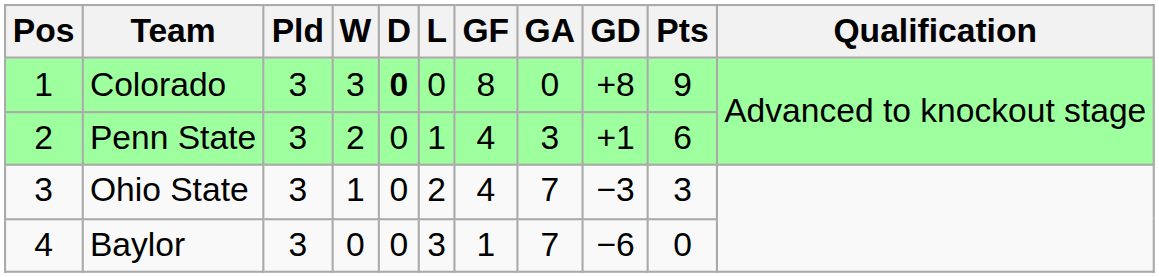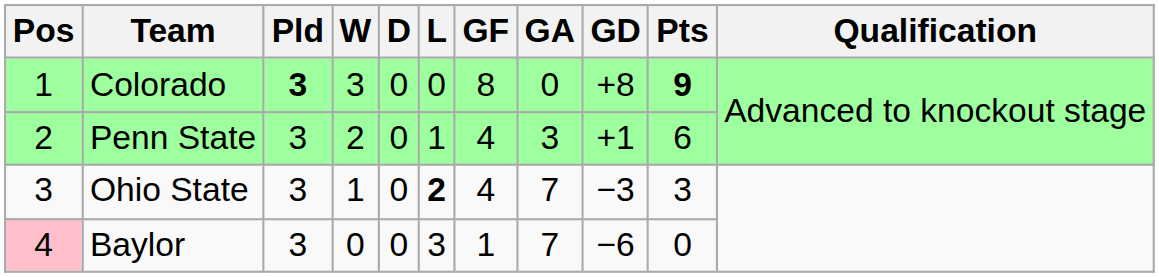(298, 84) normal -> (298, 84) bold
(399, 84) bold -> (399, 84) normal
(682, 84) normal -> (682, 84) bold
(437, 191) normal -> (437, 191) bold
(44, 244) no background -> (44, 244) pink background
